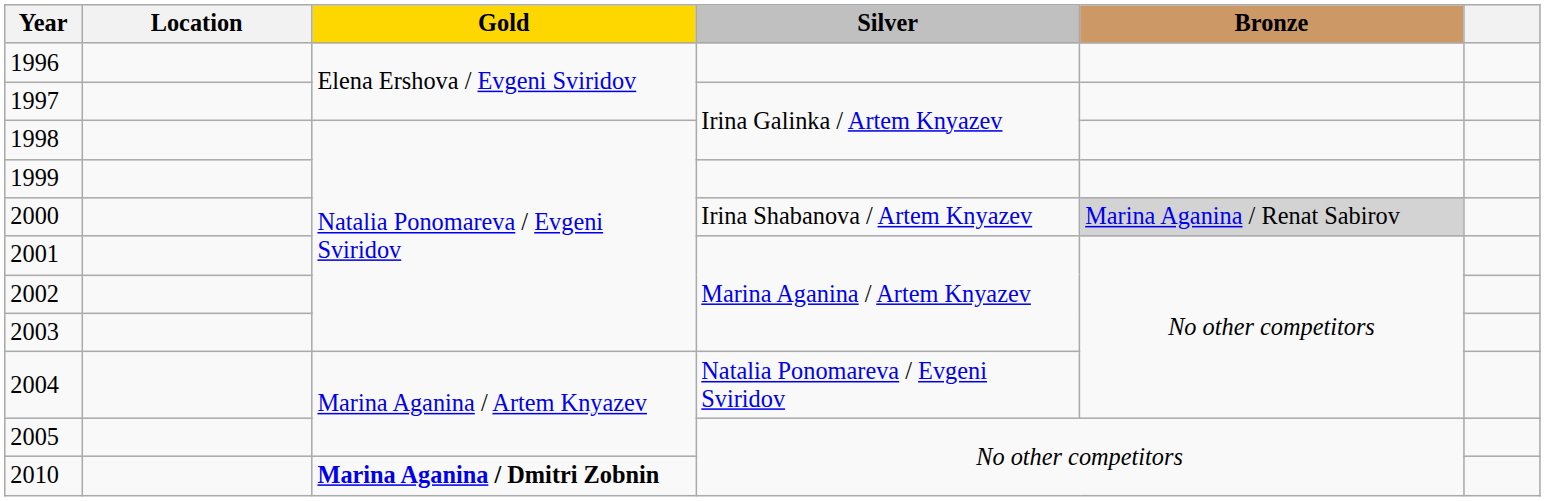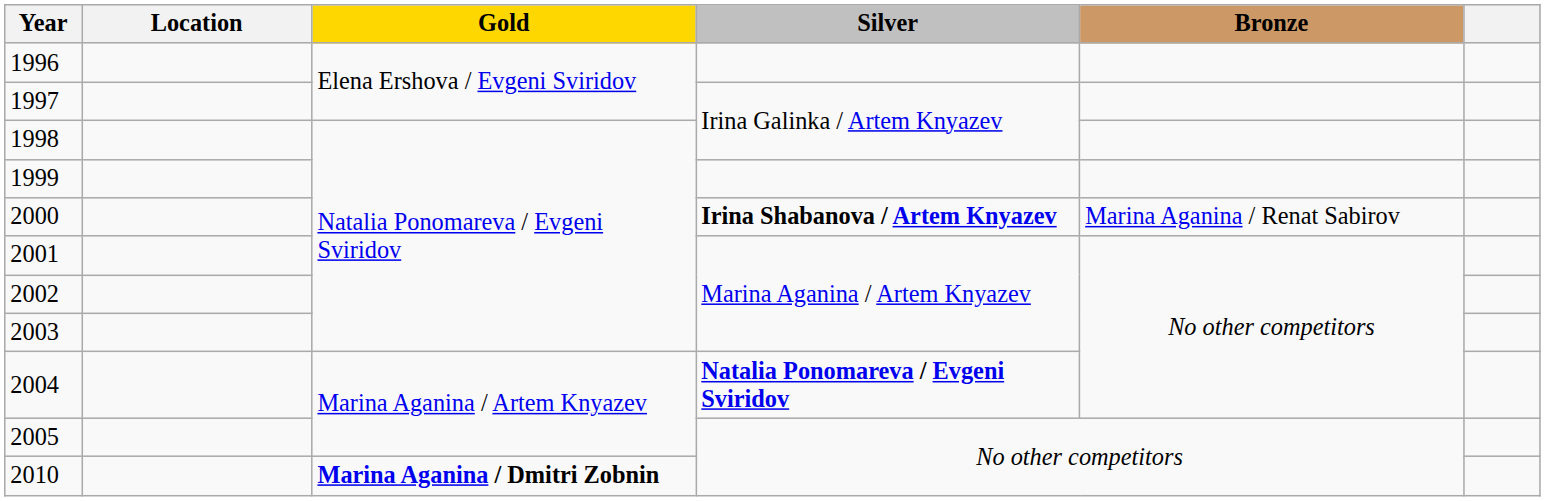(867, 216) normal -> (879, 216) bold
(1243, 216) lightgrey background -> (1243, 216) no background
(844, 384) normal -> (853, 384) bold
